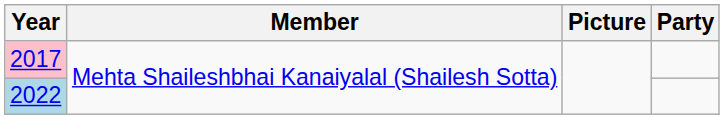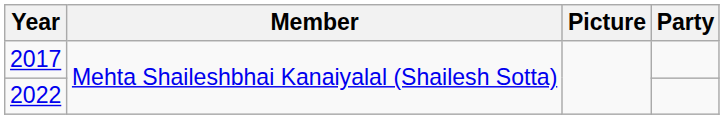(36, 59) pink background -> (36, 59) no background
(36, 95) lightblue background -> (36, 95) no background
